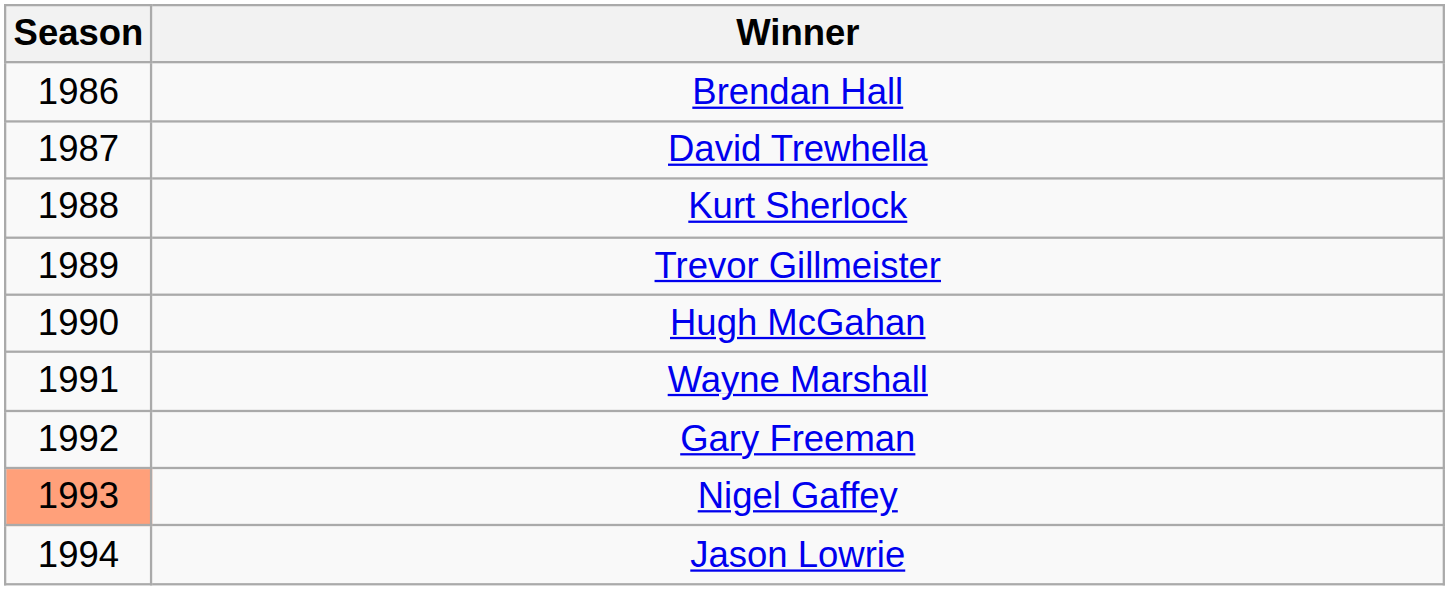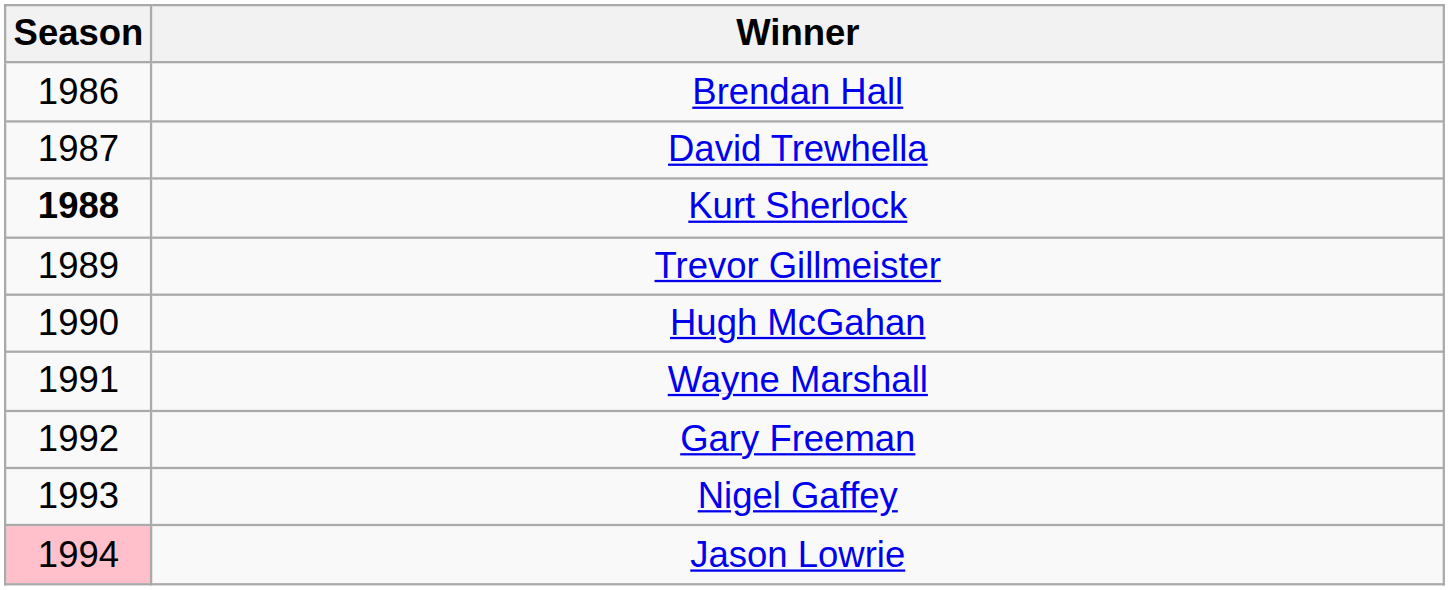(78, 206) normal -> (78, 206) bold
(78, 496) lightsalmon background -> (78, 496) no background
(78, 554) no background -> (78, 554) pink background
